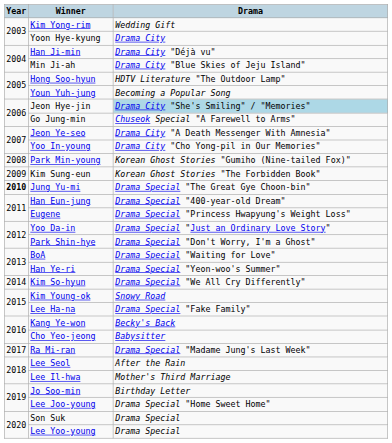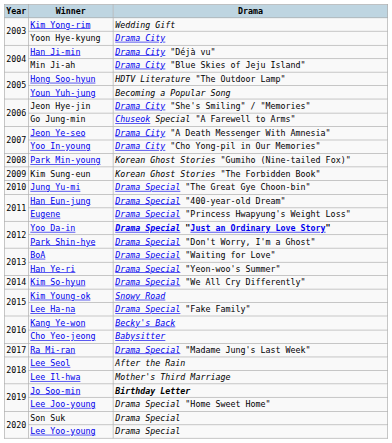(213, 106) lightblue background -> (213, 106) no background
(16, 187) bold -> (16, 187) normal
(223, 228) normal -> (223, 228) bold
(153, 391) normal -> (153, 391) bold
